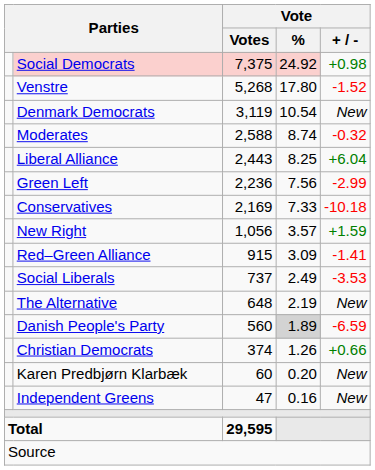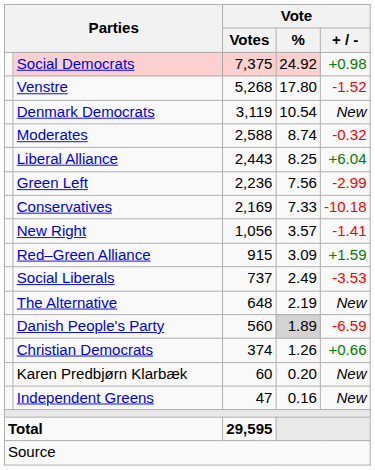(348, 231) +1.59 -> (349, 231) -1.41
(349, 254) -1.41 -> (348, 254) +1.59
